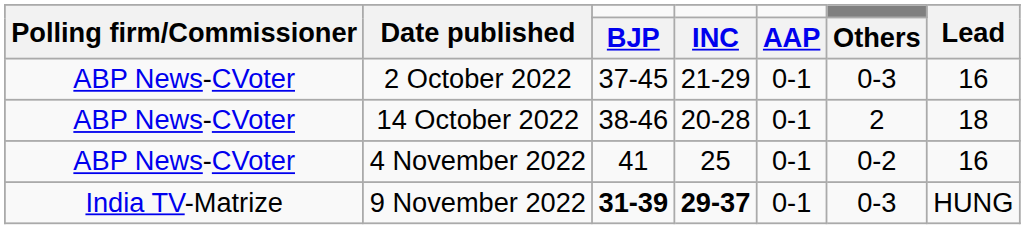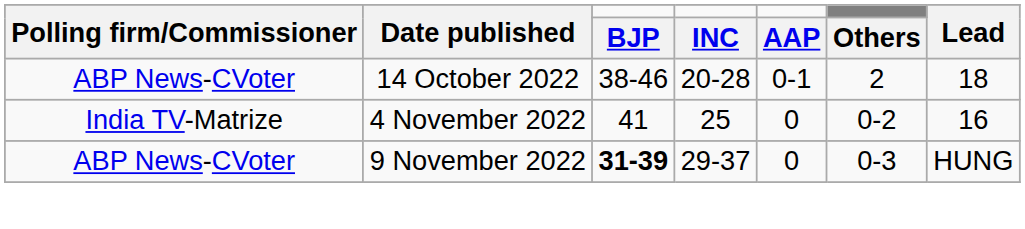- row: (478, 79)
(184, 161) ABP News-CVoter -> (184, 120) India TV-Matrize
(792, 161) 0-1 -> (792, 120) 0
(184, 203) India TV-Matrize -> (184, 161) ABP News-CVoter
(716, 203) bold -> (716, 161) normal
(792, 203) 0-1 -> (792, 161) 0
